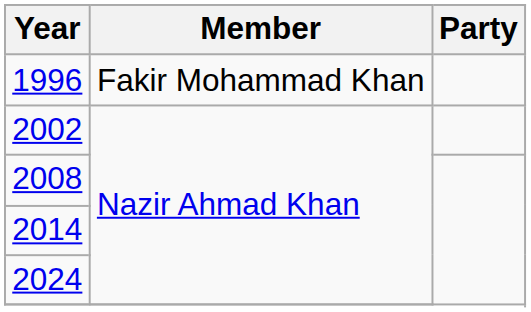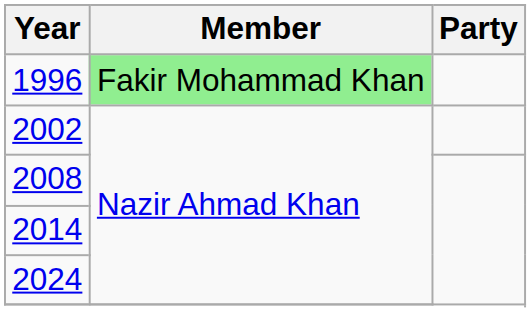(261, 79) no background -> (261, 79) lightgreen background
